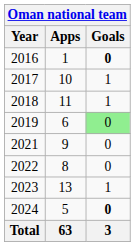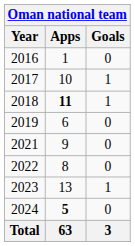(108, 58) bold -> (108, 58) normal
(65, 101) normal -> (65, 101) bold
(108, 123) lightgreen background -> (108, 123) no background
(65, 209) normal -> (65, 209) bold
(108, 209) bold -> (108, 209) normal
